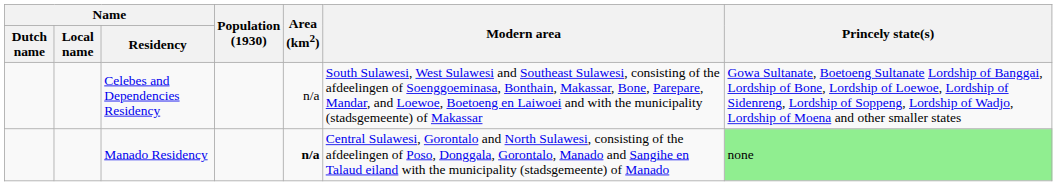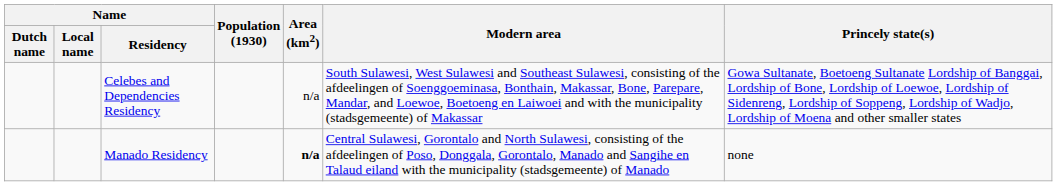(741, 154) lightgreen background -> (741, 154) no background
